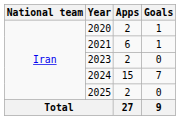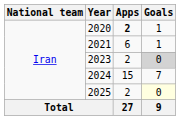(128, 28) normal -> (128, 28) bold
(159, 60) no background -> (159, 60) lightgrey background
(159, 92) no background -> (159, 92) lightyellow background
